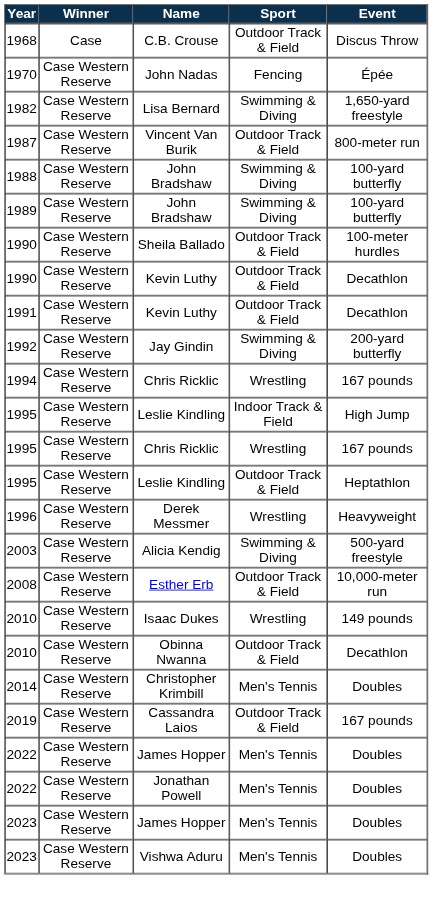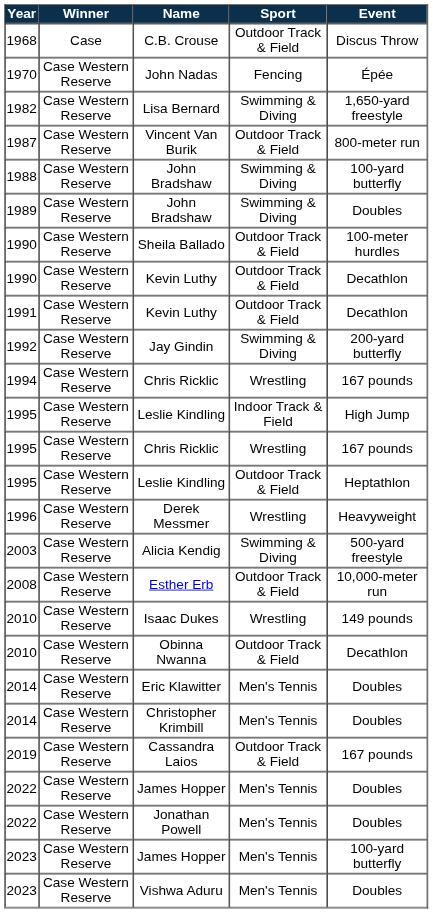(377, 210) 100-yard butterfly -> (377, 210) Doubles
+ row: (22, 686)
(377, 822) Doubles -> (377, 856) 100-yard butterfly
